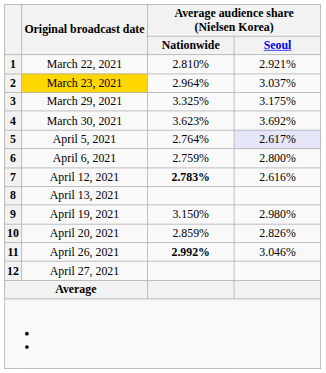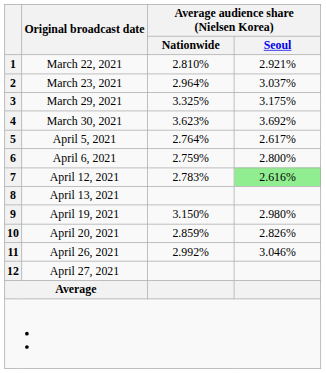(84, 83) gold background -> (84, 83) no background
(278, 139) lavender background -> (278, 139) no background
(191, 177) bold -> (191, 177) normal
(278, 177) no background -> (278, 177) lightgreen background
(191, 252) bold -> (191, 252) normal
